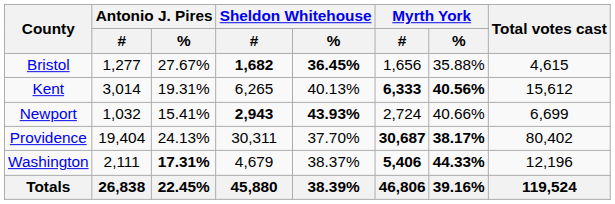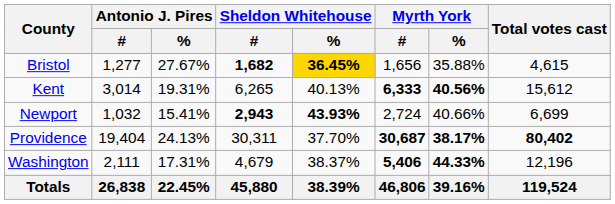(334, 65) no background -> (334, 65) gold background
(549, 138) normal -> (549, 138) bold
(184, 162) bold -> (184, 162) normal
